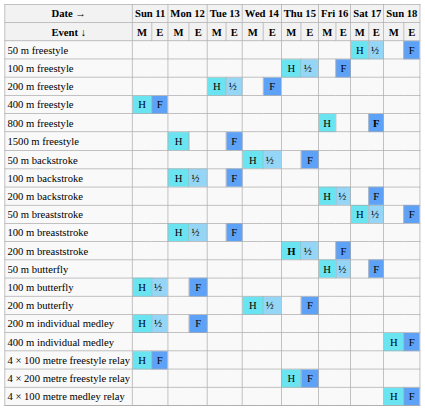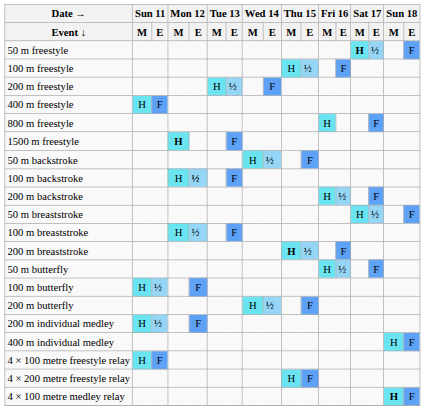(360, 50) normal -> (360, 50) bold
(376, 123) bold -> (376, 123) normal
(178, 141) normal -> (178, 141) bold
(196, 178) normal -> (196, 178) bold
(394, 397) normal -> (394, 397) bold
